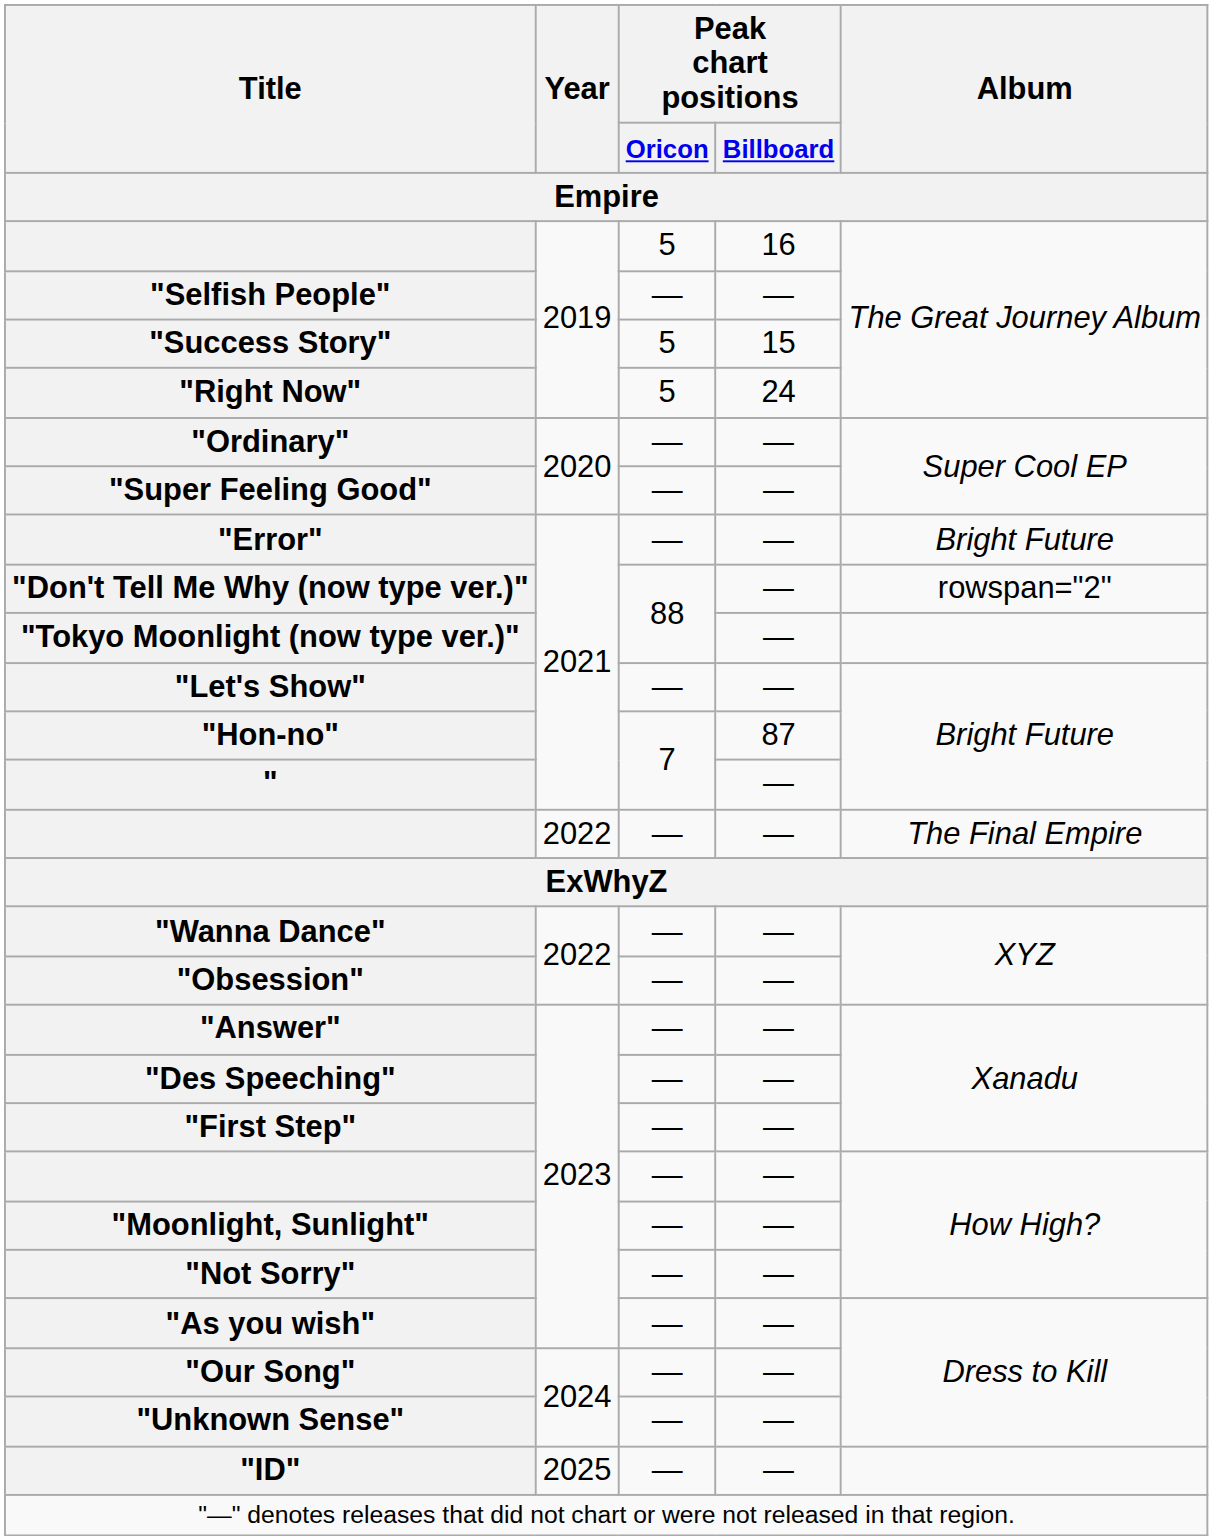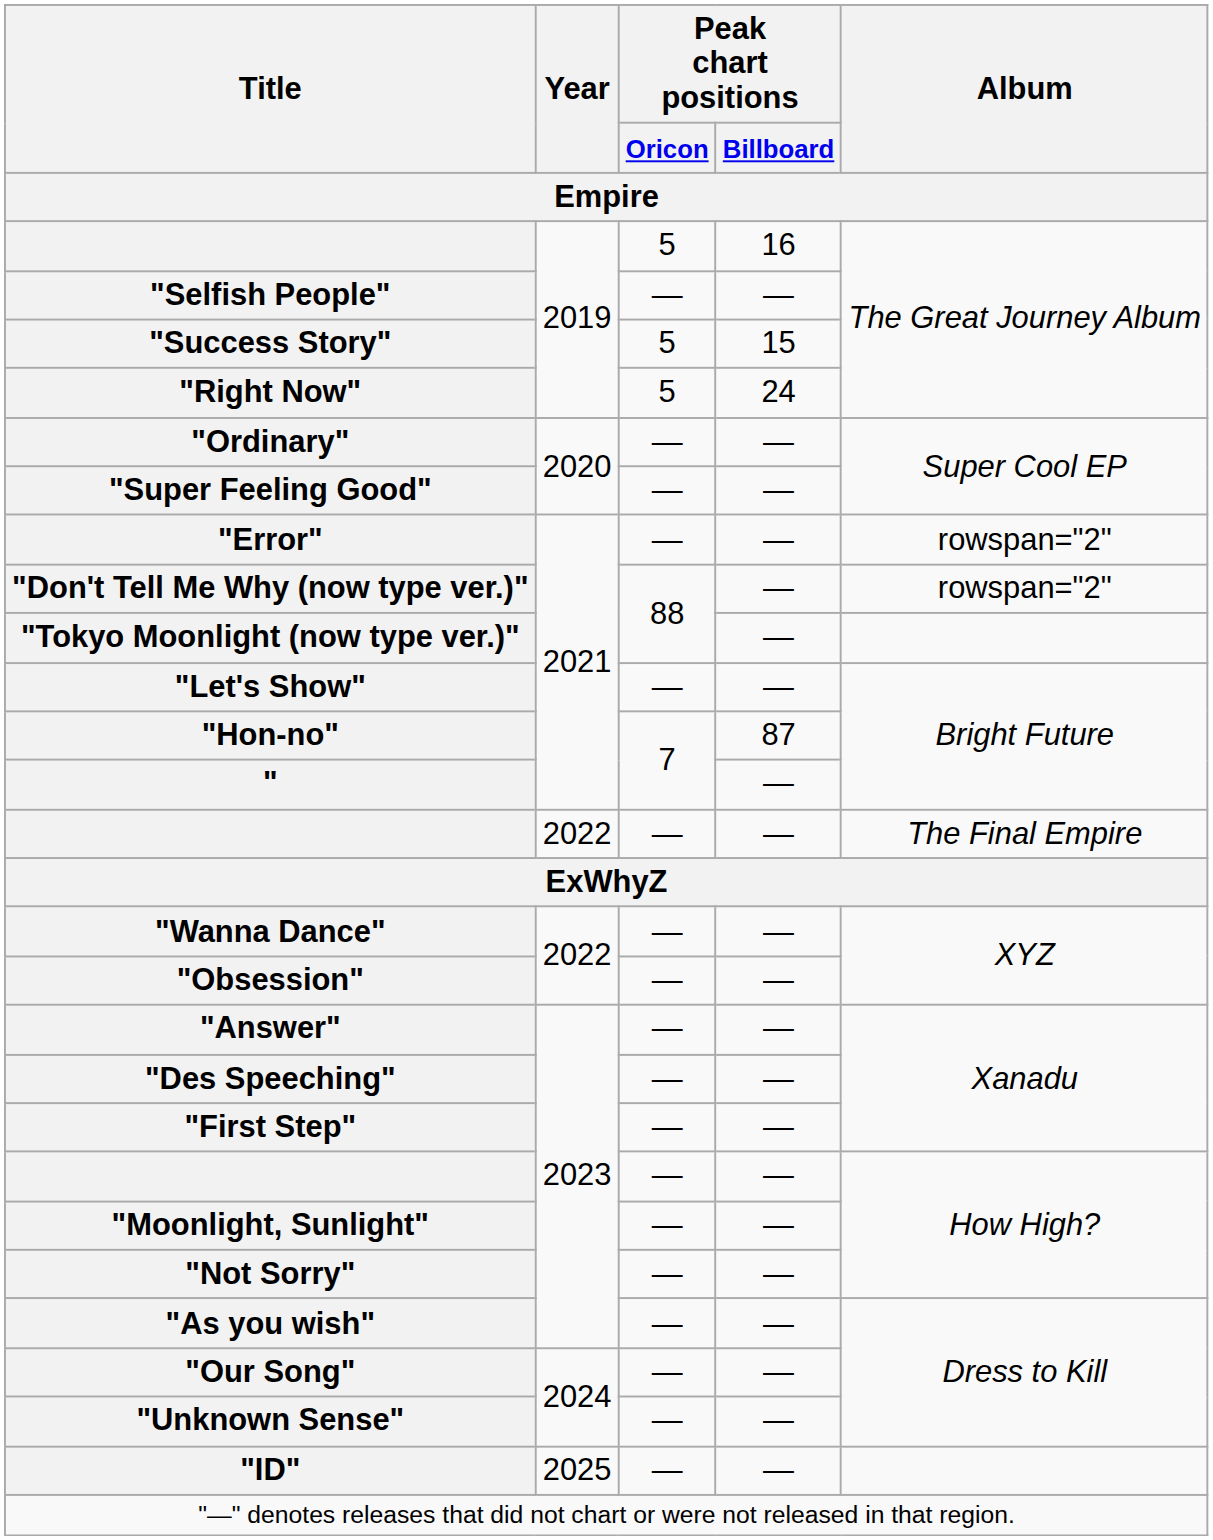(1025, 539) Bright Future -> (1025, 539) rowspan="2"
